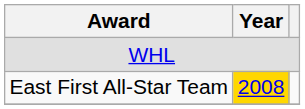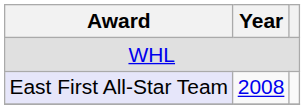(119, 87) no background -> (119, 87) lavender background
(261, 87) gold background -> (261, 87) no background
